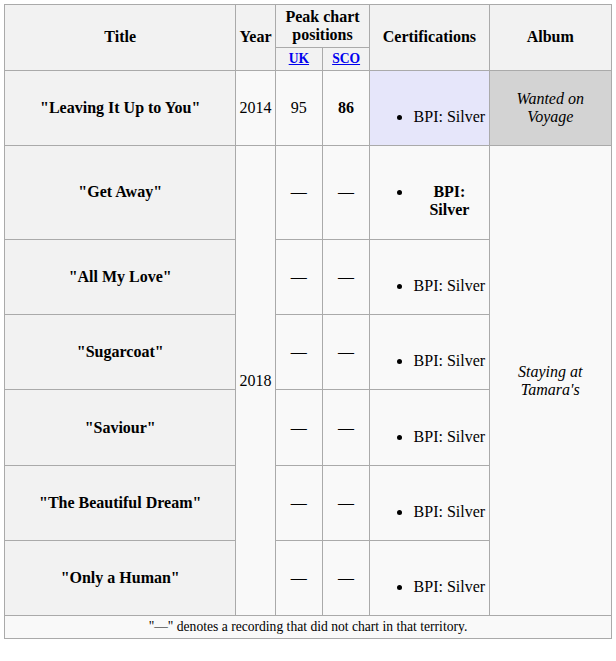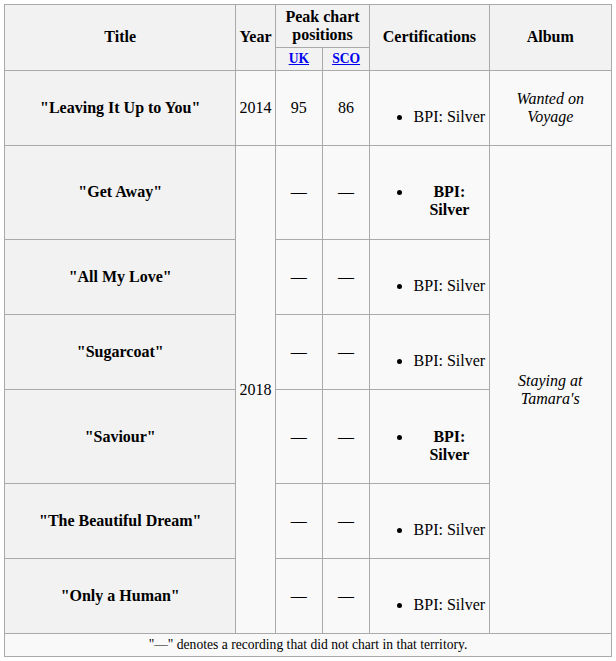(346, 108) bold -> (346, 108) normal
(429, 117) lavender background -> (429, 117) no background
(550, 108) lightgrey background -> (550, 108) no background
(429, 436) normal -> (429, 446) bold
